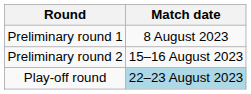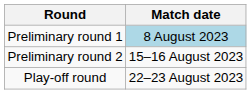(186, 36) no background -> (186, 36) lightblue background
(186, 78) lightblue background -> (186, 78) no background
